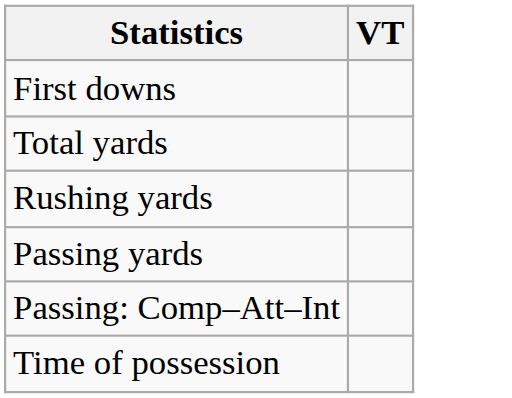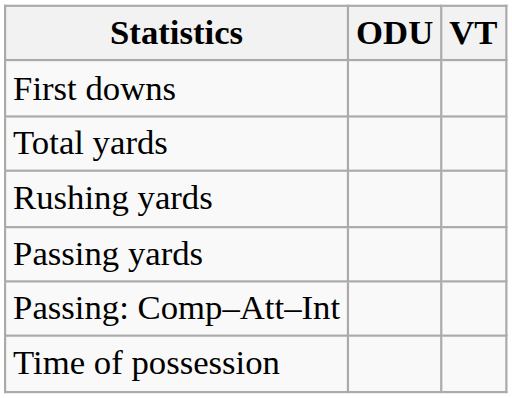+ column: (395, 32)
